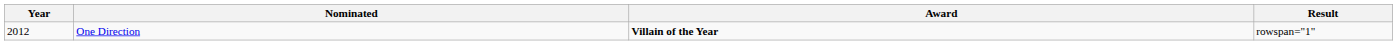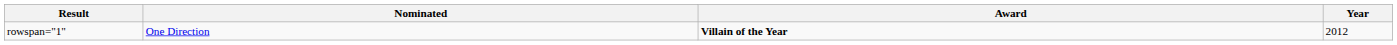columns swapped: (39, 13) <-> (1323, 13)
